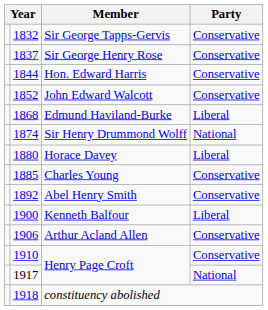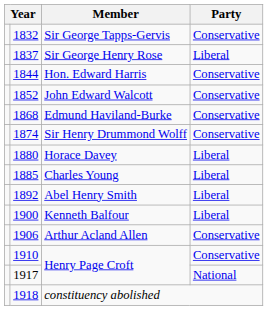(226, 54) Conservative -> (211, 54) Liberal
(211, 114) Liberal -> (226, 114) Conservative
(215, 134) National -> (226, 134) Conservative
(226, 174) Conservative -> (211, 174) Liberal
(226, 194) Conservative -> (211, 194) Liberal
